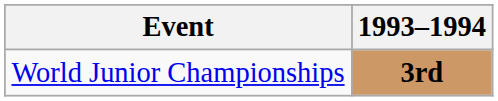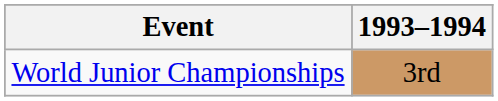(422, 72) bold -> (422, 72) normal
